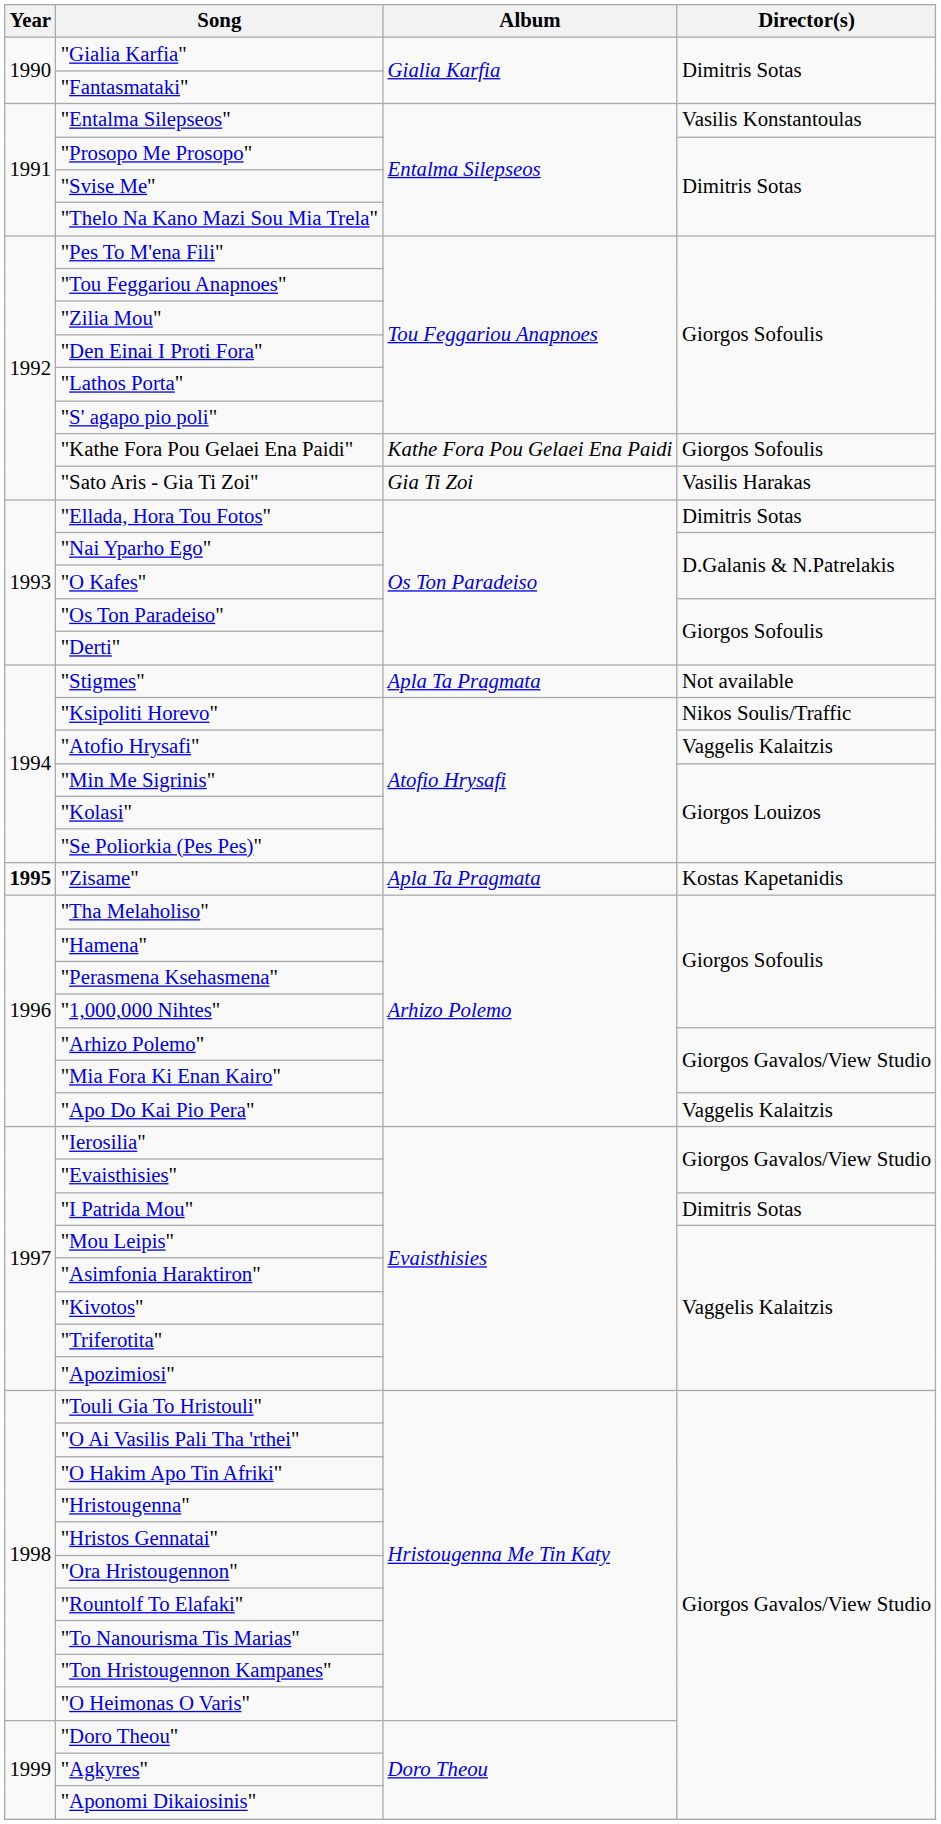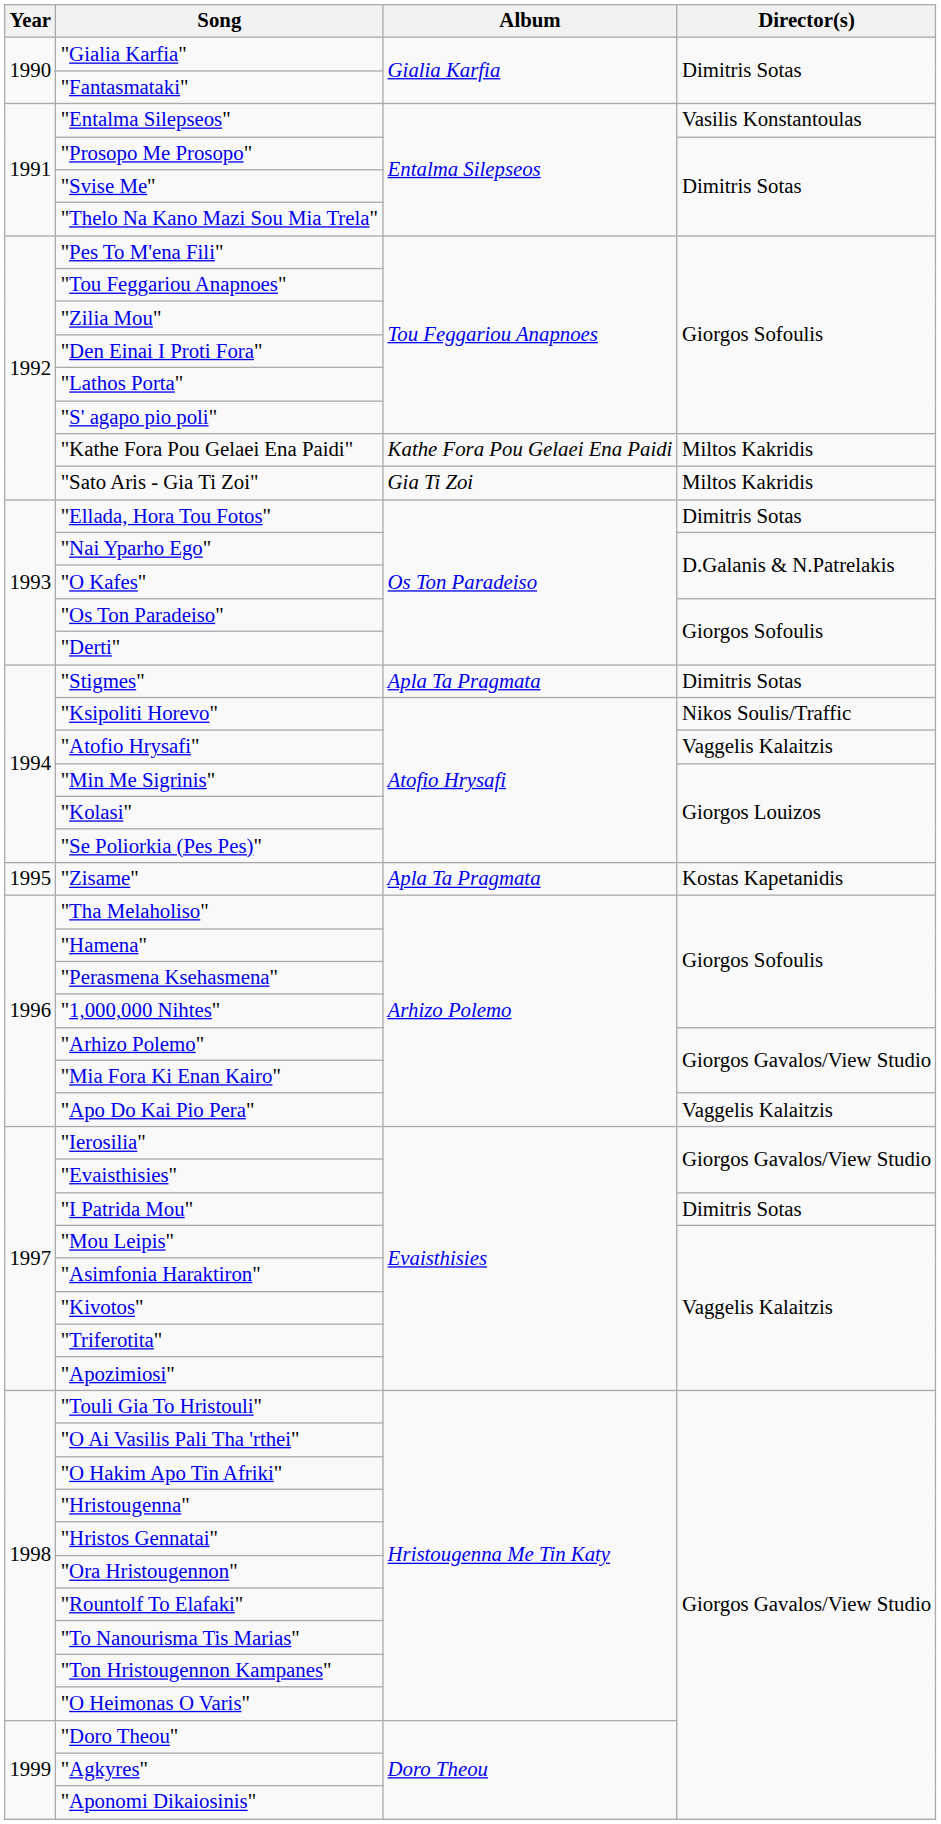(753, 449) Giorgos Sofoulis -> (748, 449) Miltos Kakridis
(746, 482) Vasilis Harakas -> (748, 482) Miltos Kakridis
(738, 680) Not available -> (742, 680) Dimitris Sotas
(30, 878) bold -> (30, 878) normal
